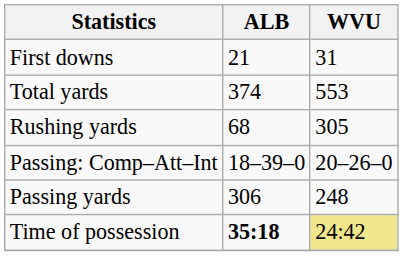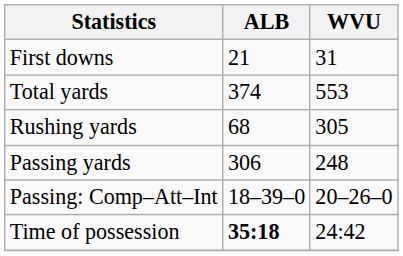rows swapped: (70, 197) <-> (114, 162)
(341, 232) khaki background -> (341, 232) no background
